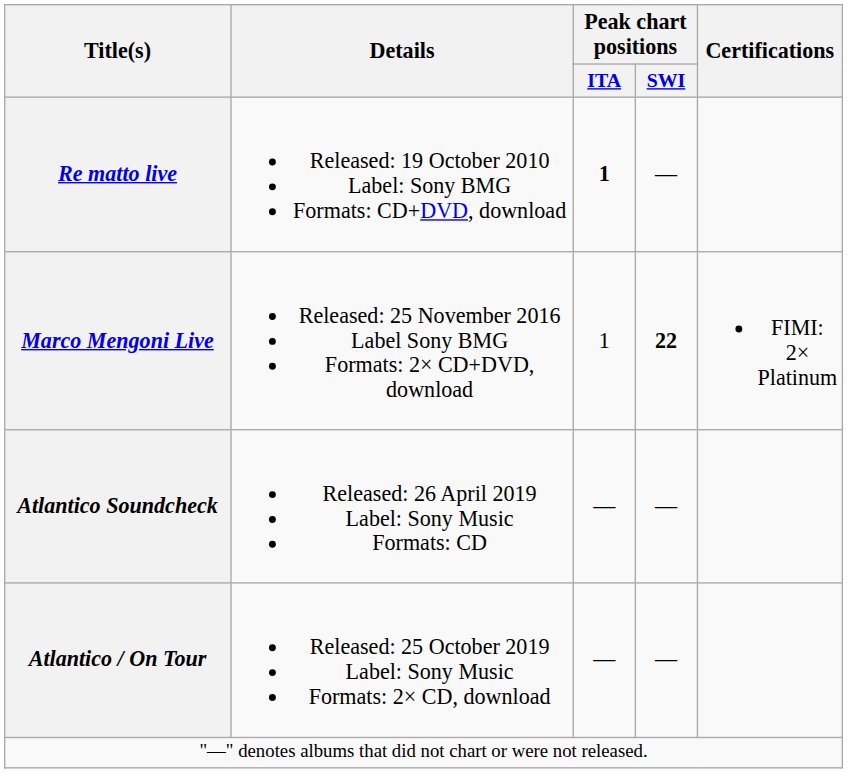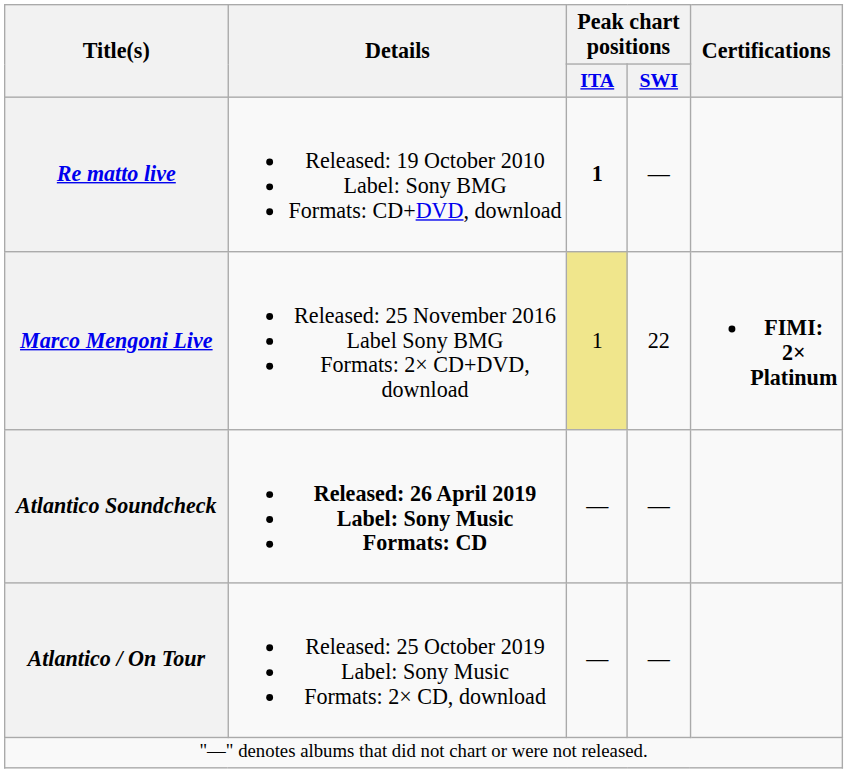(604, 340) no background -> (597, 340) khaki background
(666, 340) bold -> (659, 340) normal
(770, 353) normal -> (766, 353) bold
(402, 519) normal -> (397, 519) bold
